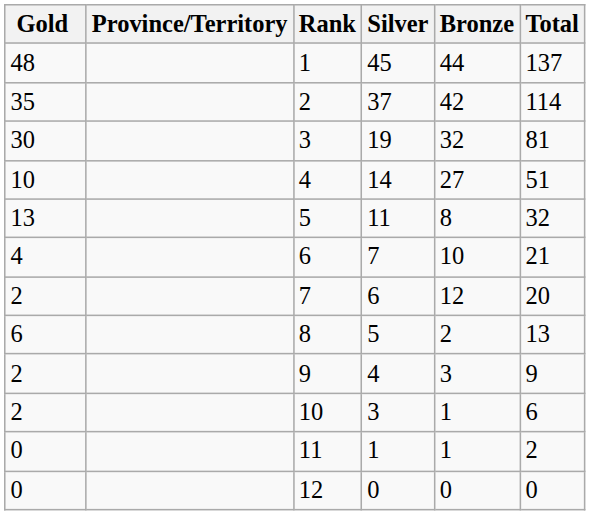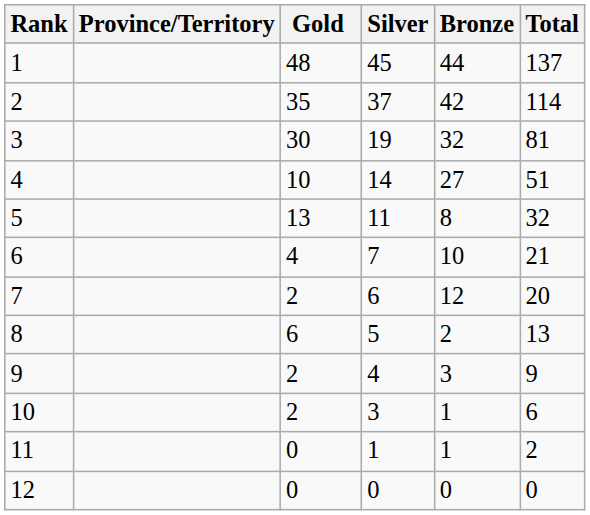columns swapped: (327, 23) <-> (45, 23)
